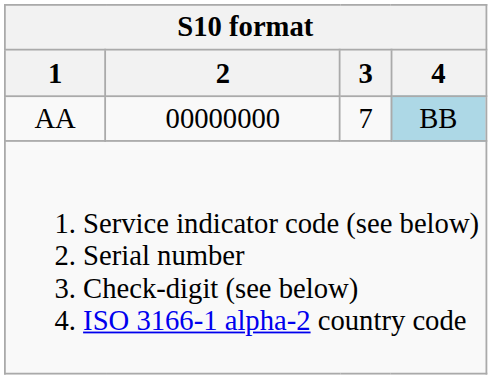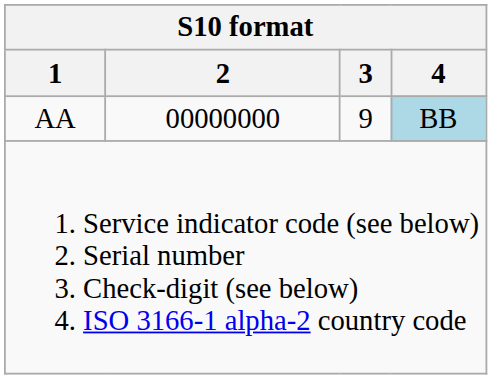(366, 118) 7 -> (366, 118) 9
